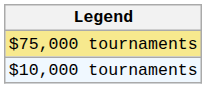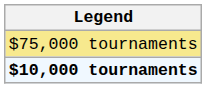(103, 70) normal -> (103, 70) bold
